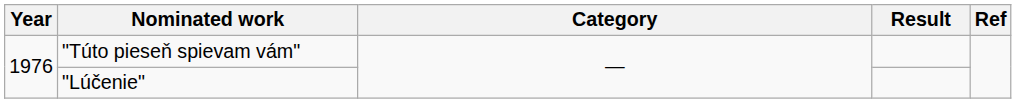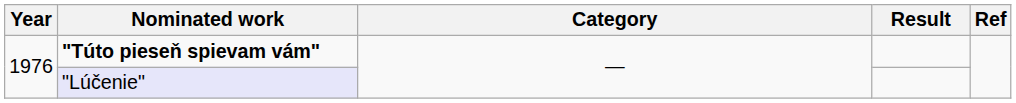(181, 51) normal -> (191, 51) bold
(103, 82) no background -> (103, 82) lavender background
